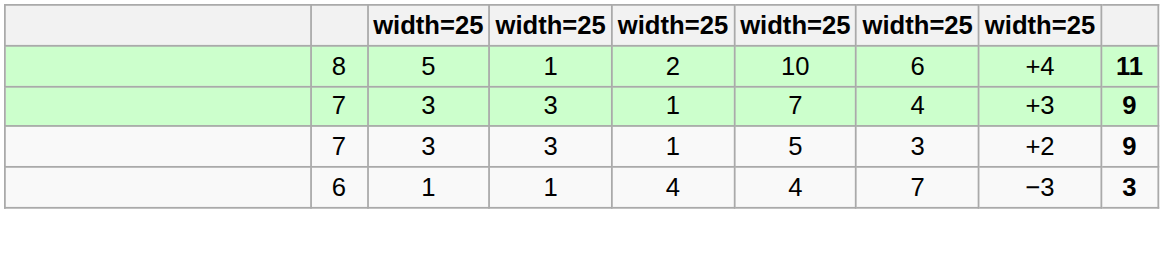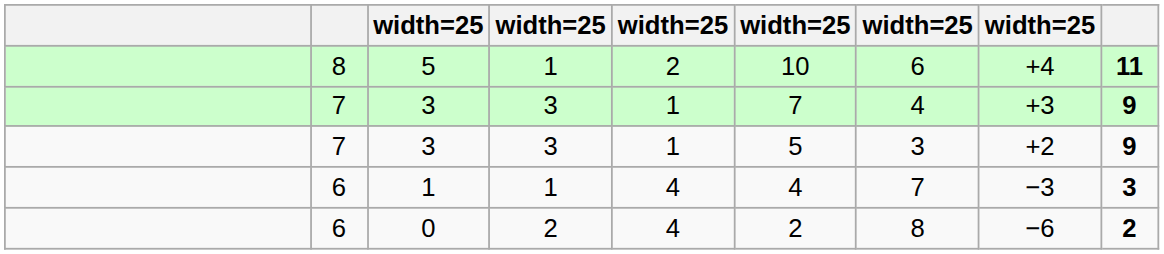+ row: (339, 228)
